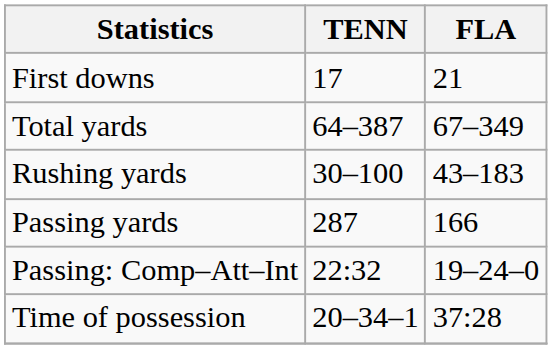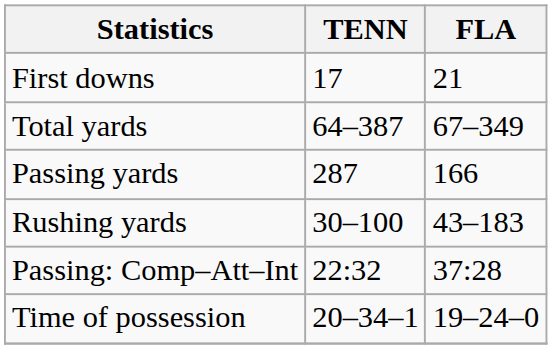rows swapped: (99, 173) <-> (95, 221)
(486, 270) 19–24–0 -> (467, 270) 37:28
(467, 318) 37:28 -> (486, 318) 19–24–0
